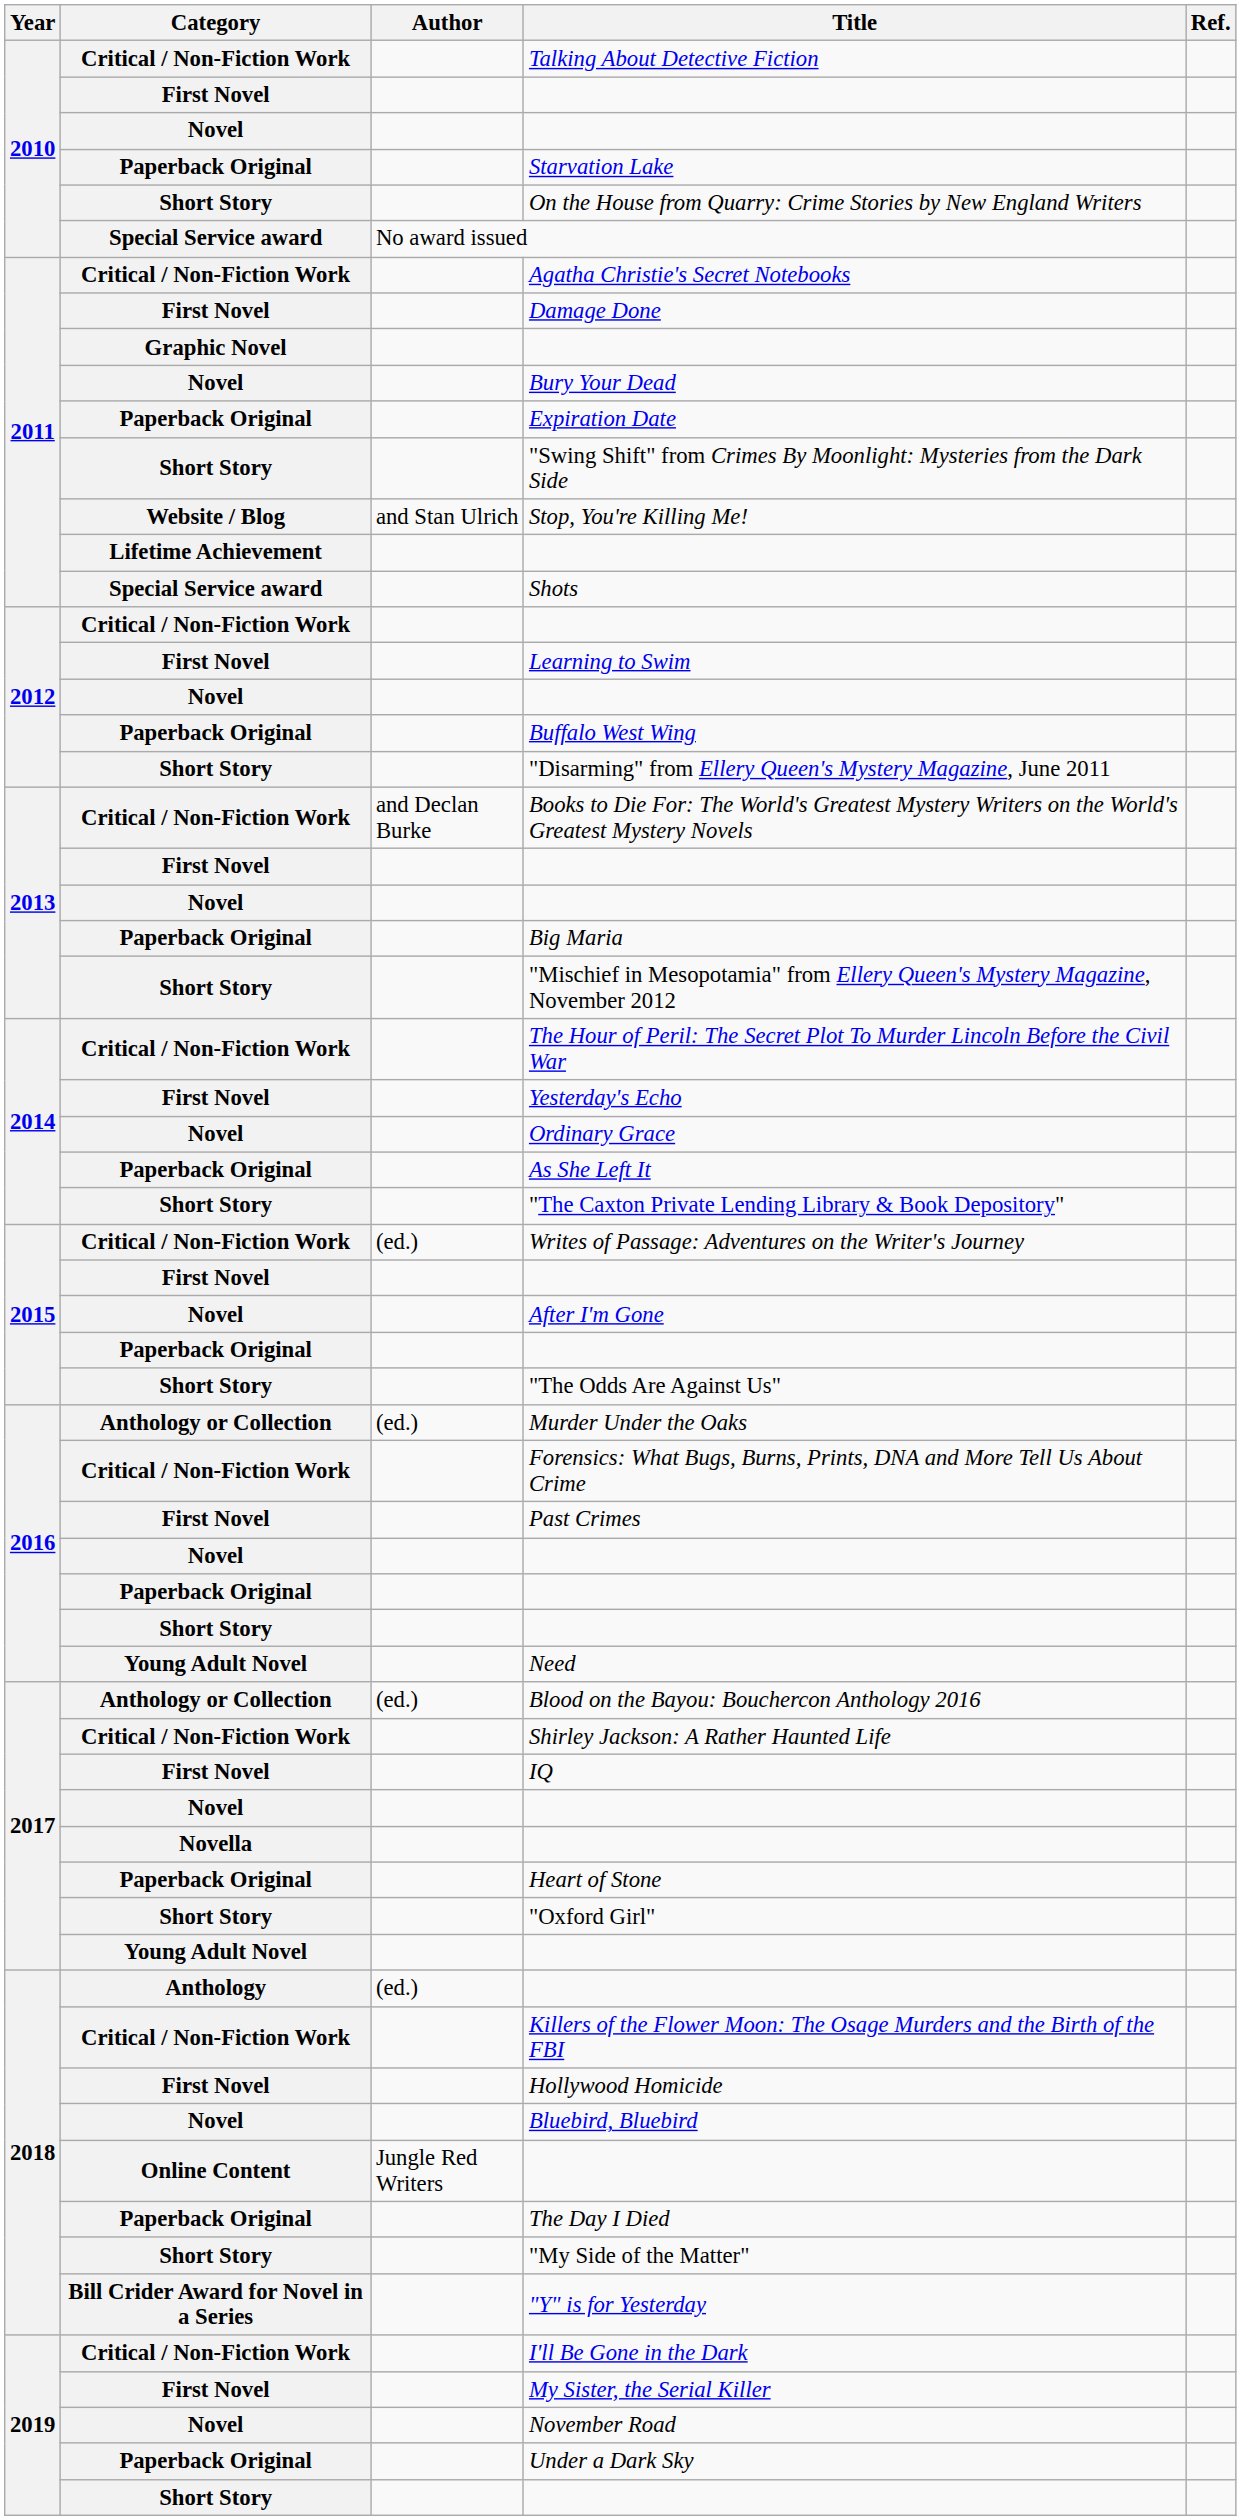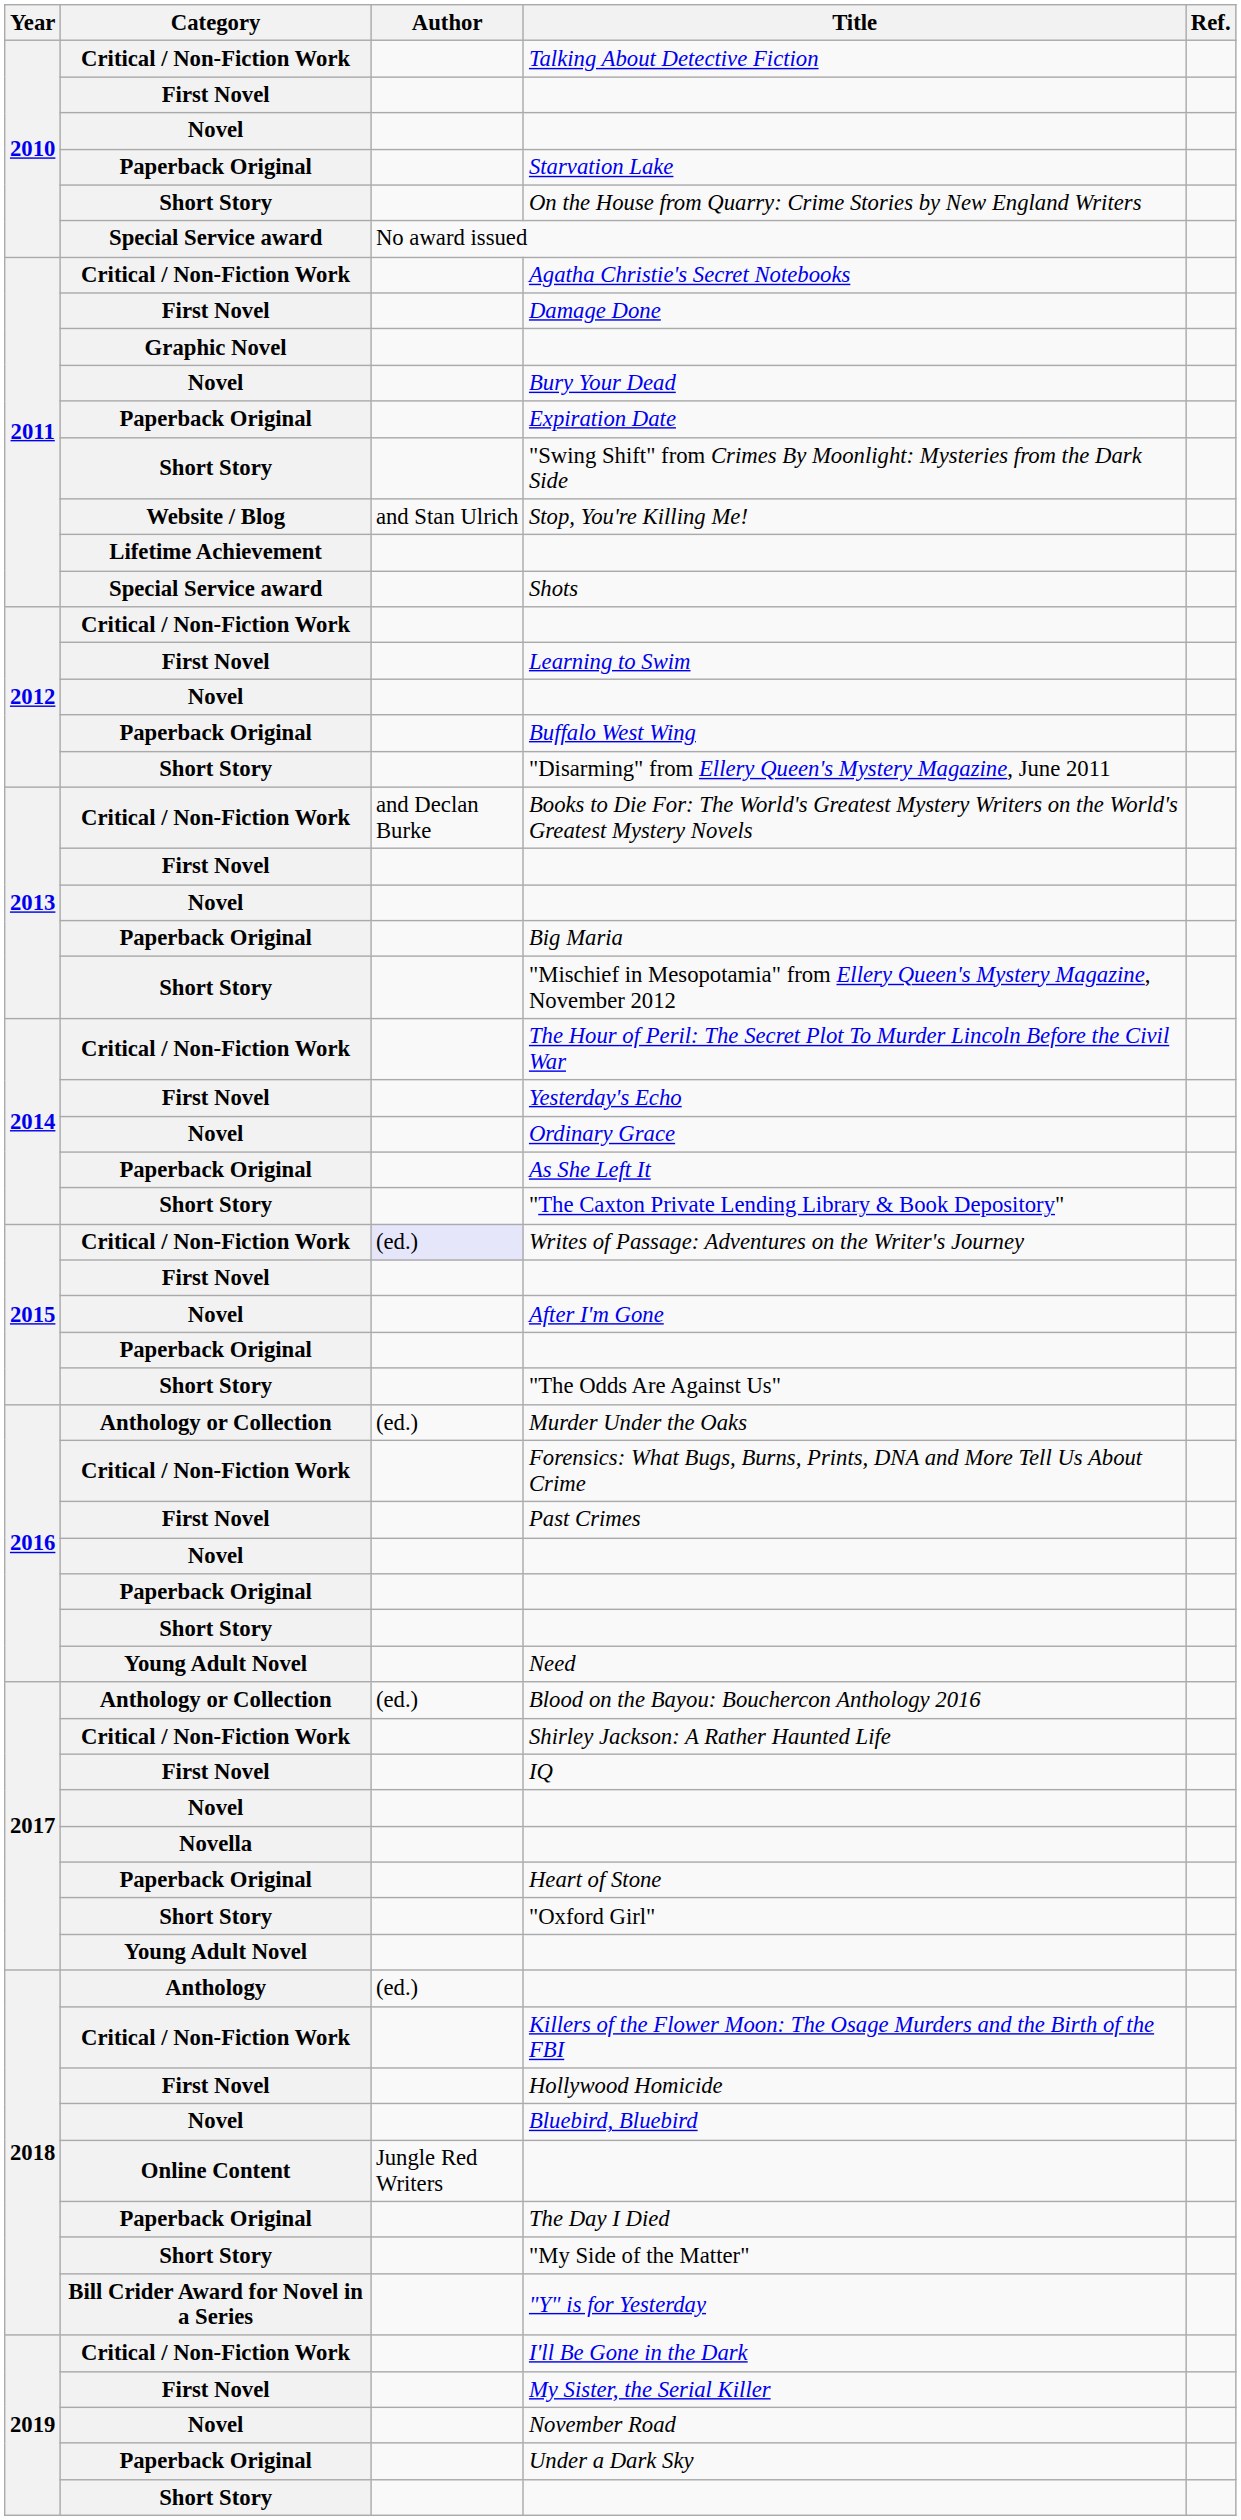(397, 1241) no background -> (397, 1241) lavender background
